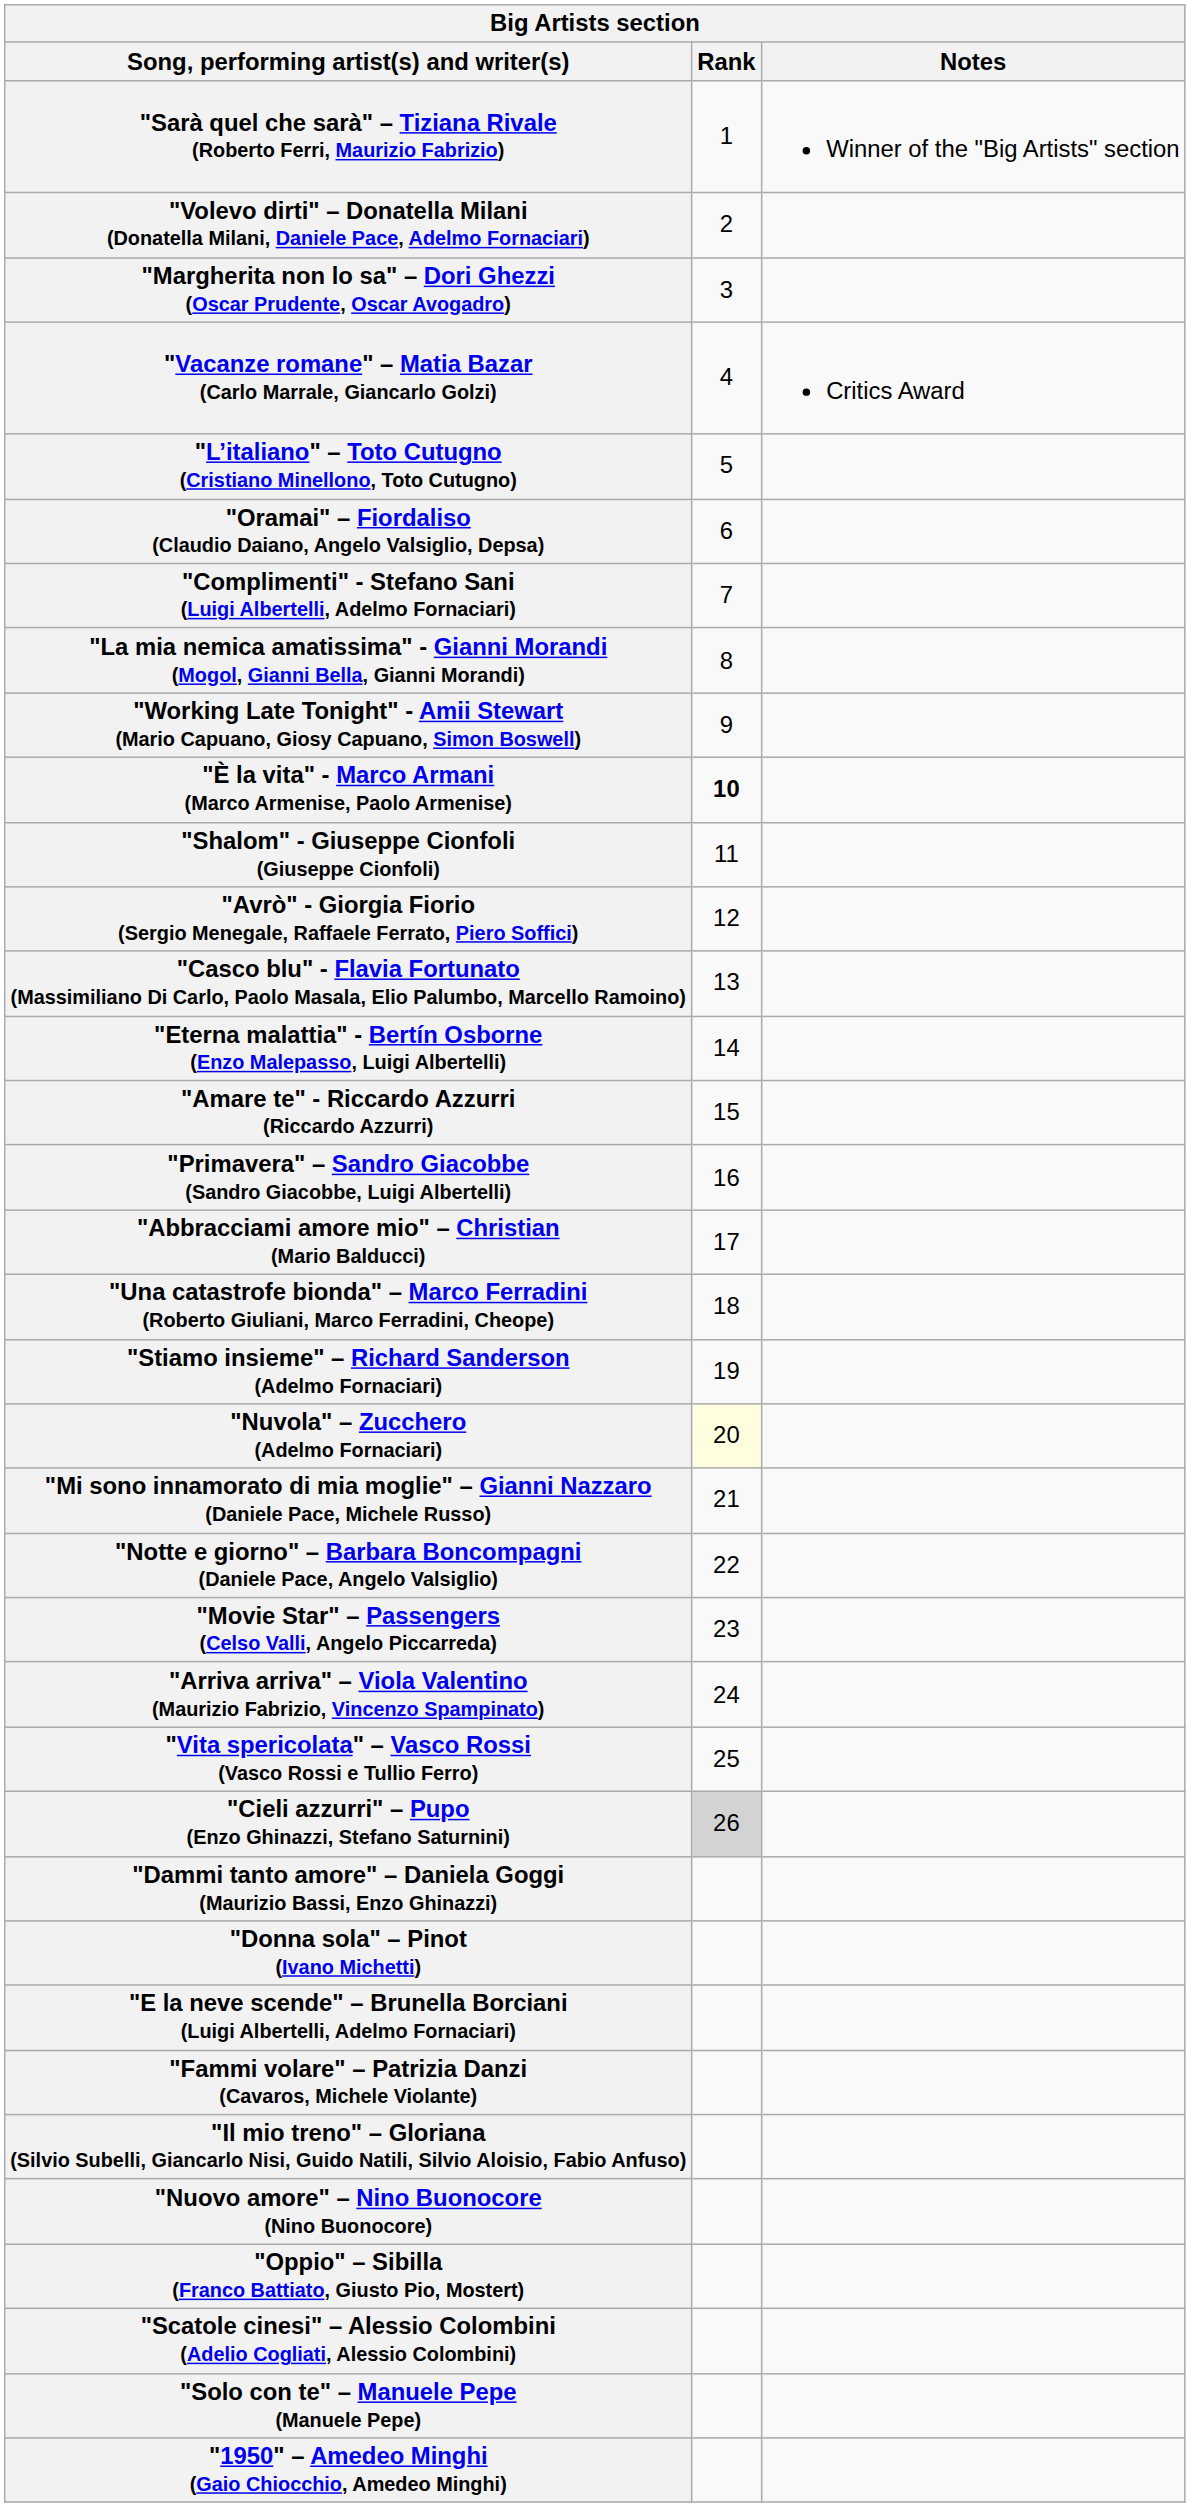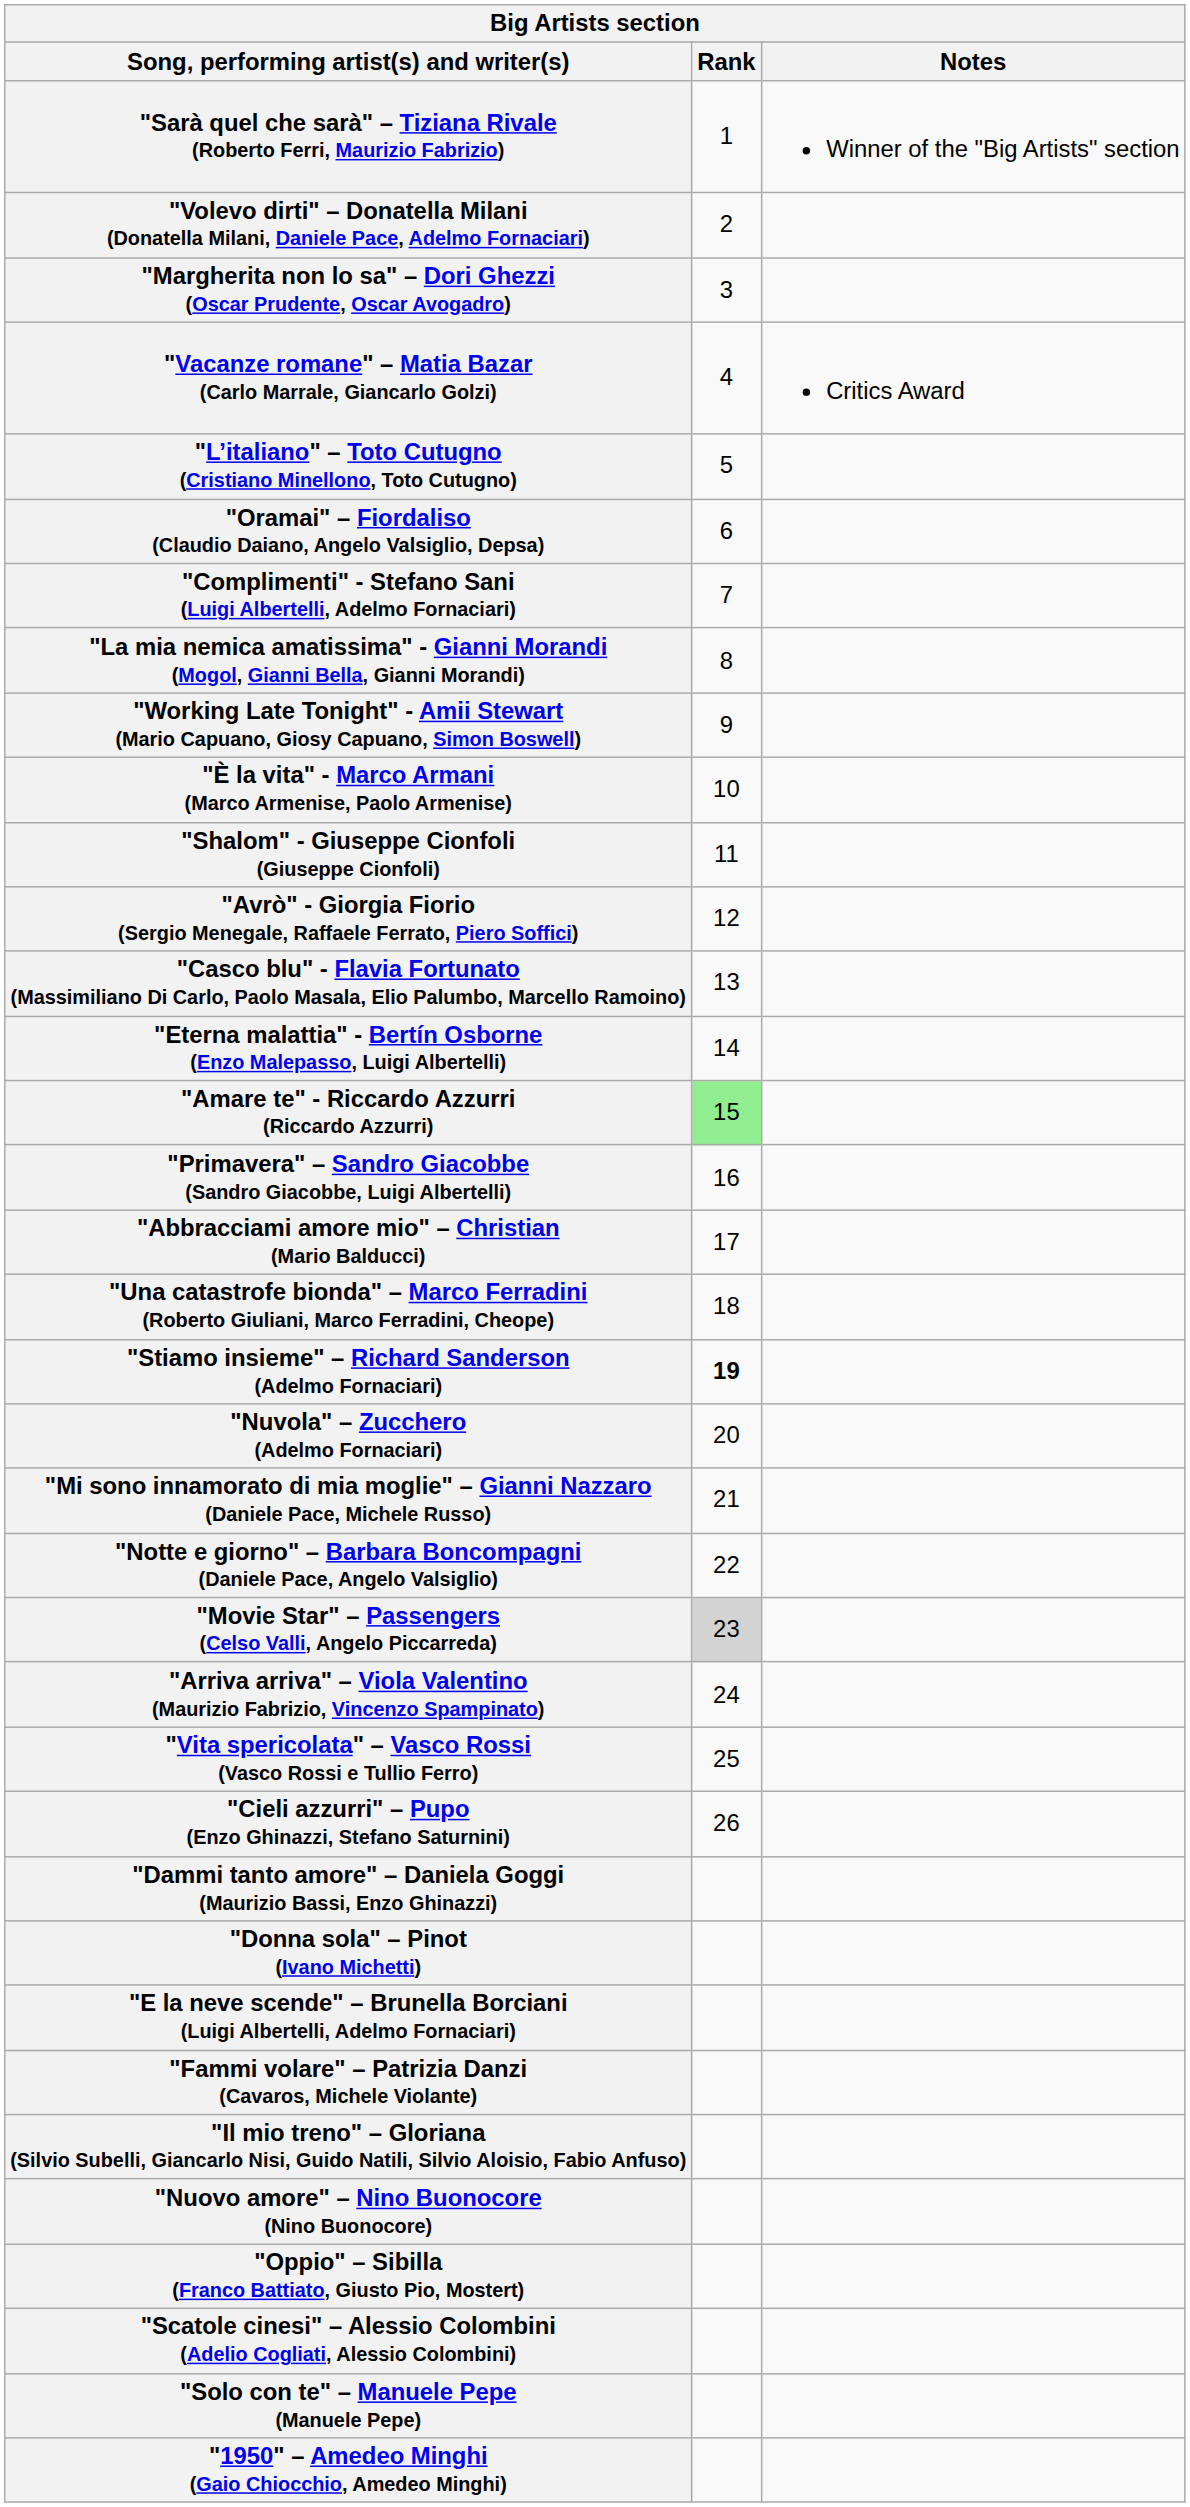(726, 789) bold -> (726, 789) normal
(726, 1112) no background -> (726, 1112) lightgreen background
(726, 1371) normal -> (726, 1371) bold
(726, 1435) lightyellow background -> (726, 1435) no background
(726, 1629) no background -> (726, 1629) lightgrey background
(726, 1823) lightgrey background -> (726, 1823) no background
